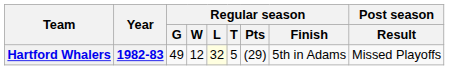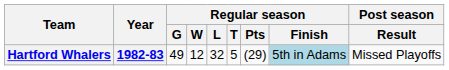(217, 55) lightyellow background -> (217, 55) no background
(309, 55) no background -> (309, 55) lightblue background
